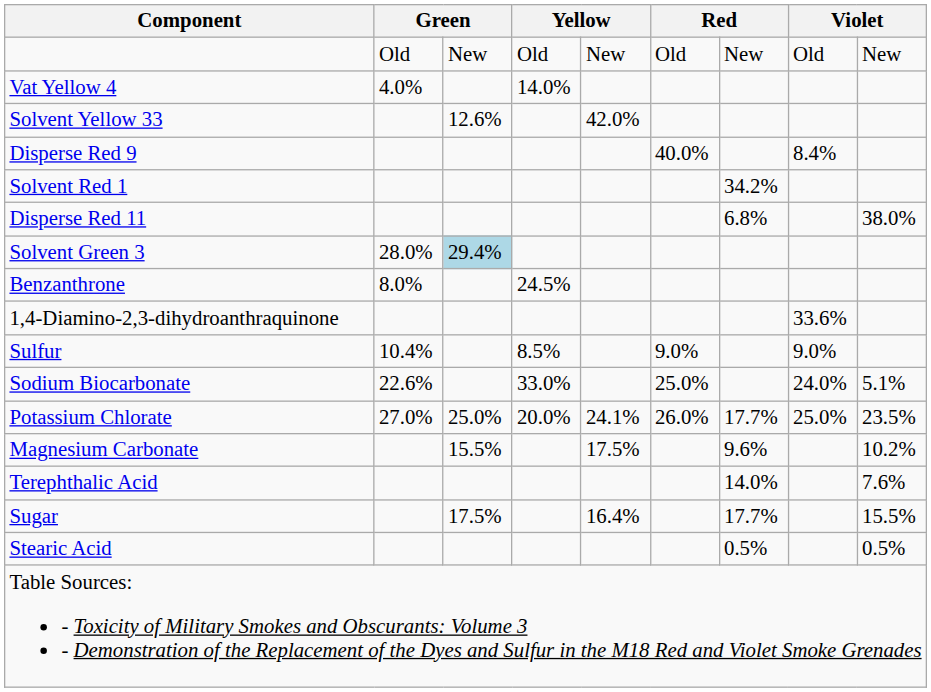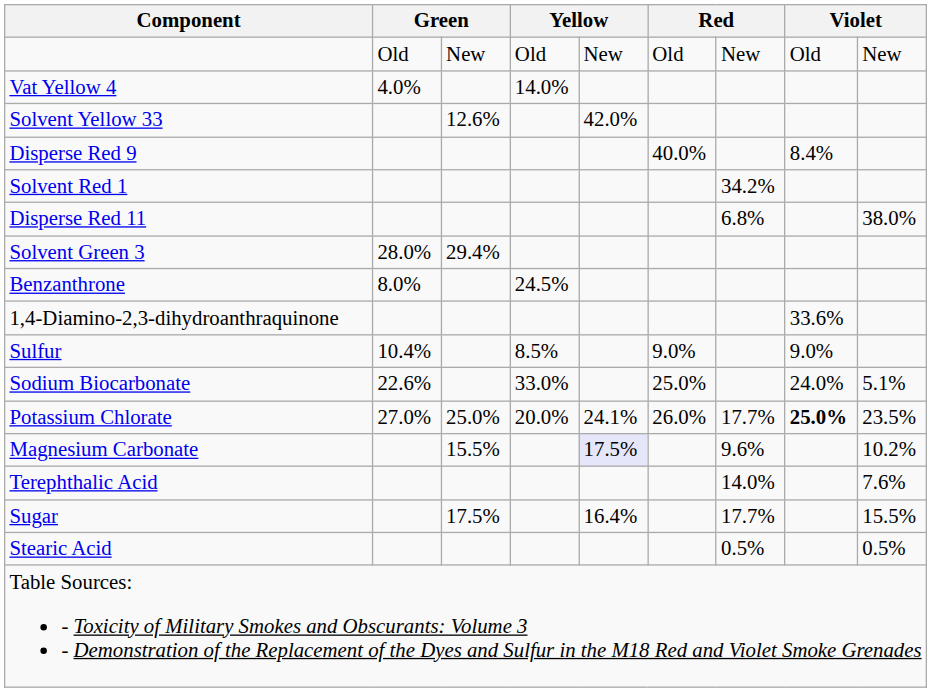(475, 251) lightblue background -> (473, 251) no background
(820, 416) normal -> (818, 416) bold
(613, 449) no background -> (610, 449) lavender background
